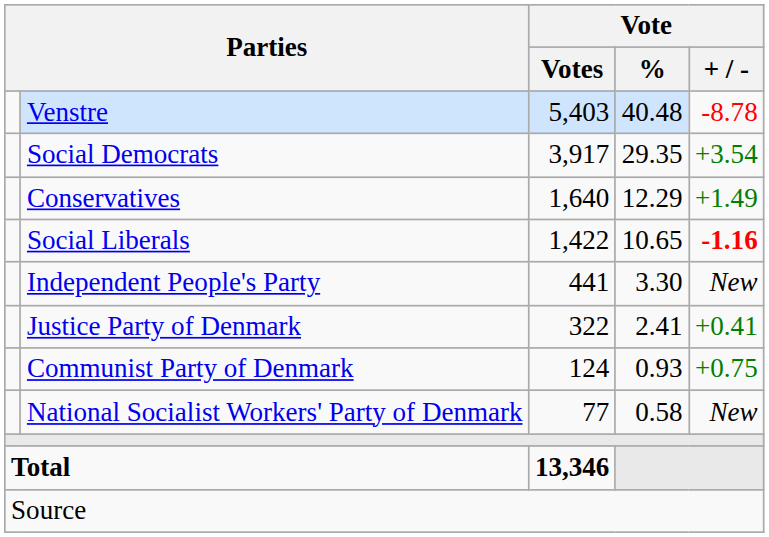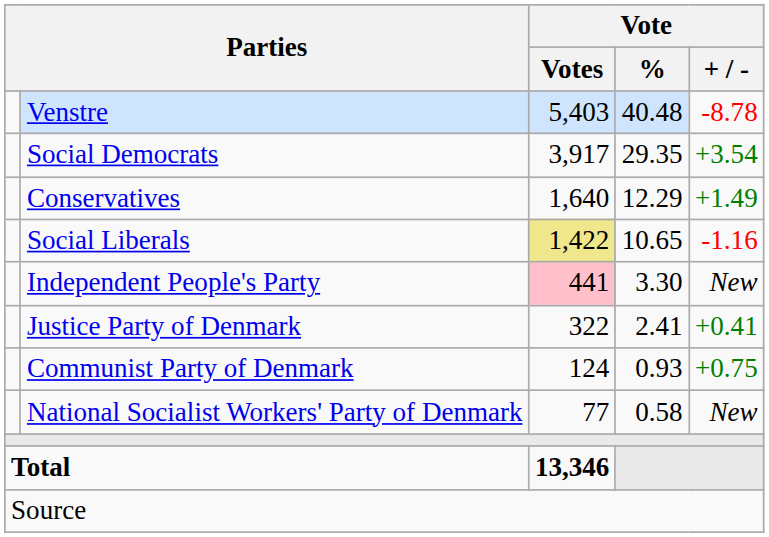(579, 240) no background -> (579, 240) khaki background
(729, 240) bold -> (729, 240) normal
(589, 283) no background -> (589, 283) pink background
